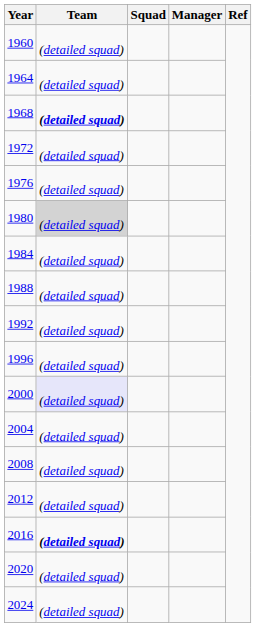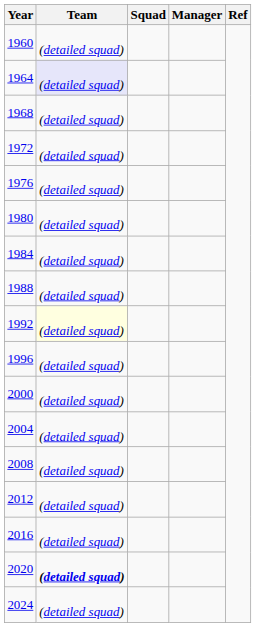(82, 85) no background -> (82, 85) lavender background
(82, 120) bold -> (82, 120) normal
(82, 225) lightgrey background -> (82, 225) no background
(82, 330) no background -> (82, 330) lightyellow background
(82, 401) lavender background -> (82, 401) no background
(82, 541) bold -> (82, 541) normal
(82, 576) normal -> (82, 576) bold
